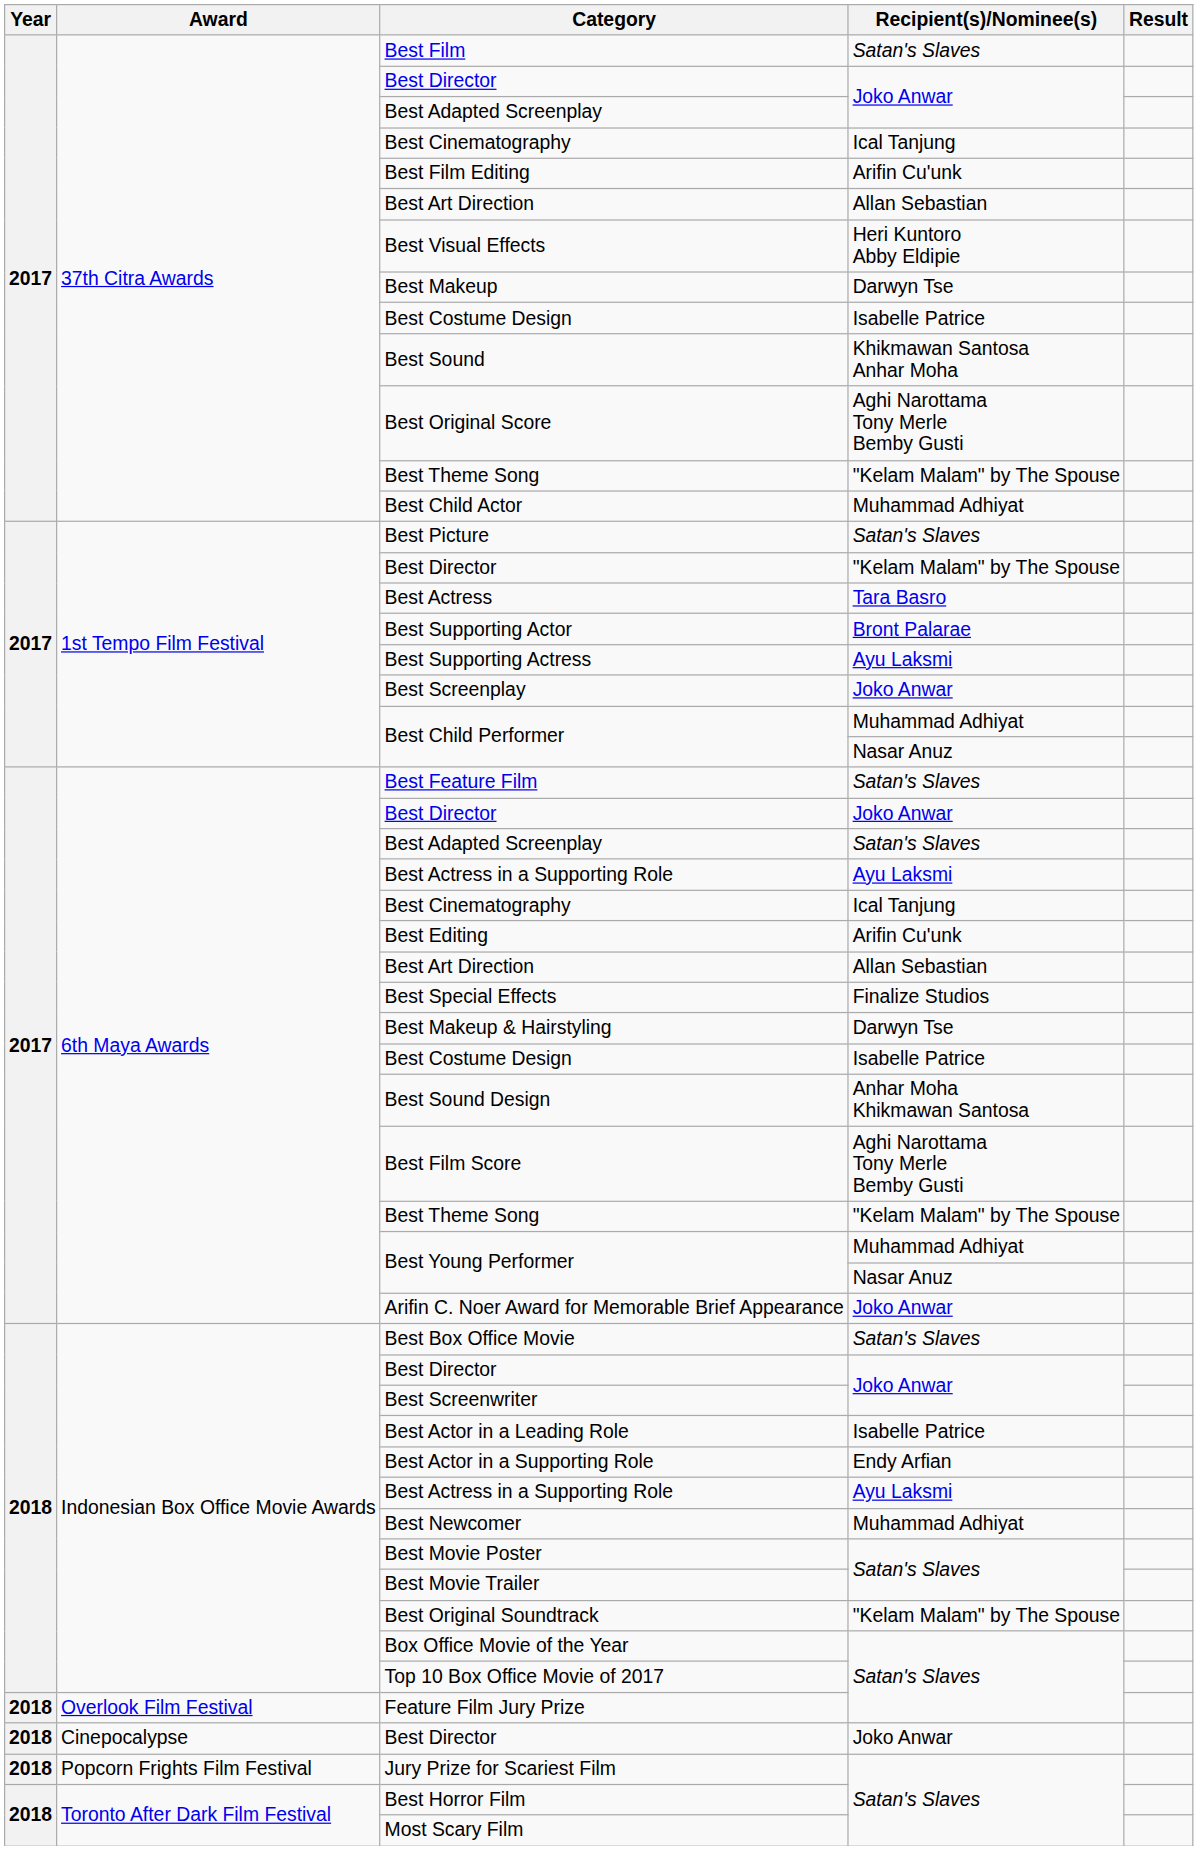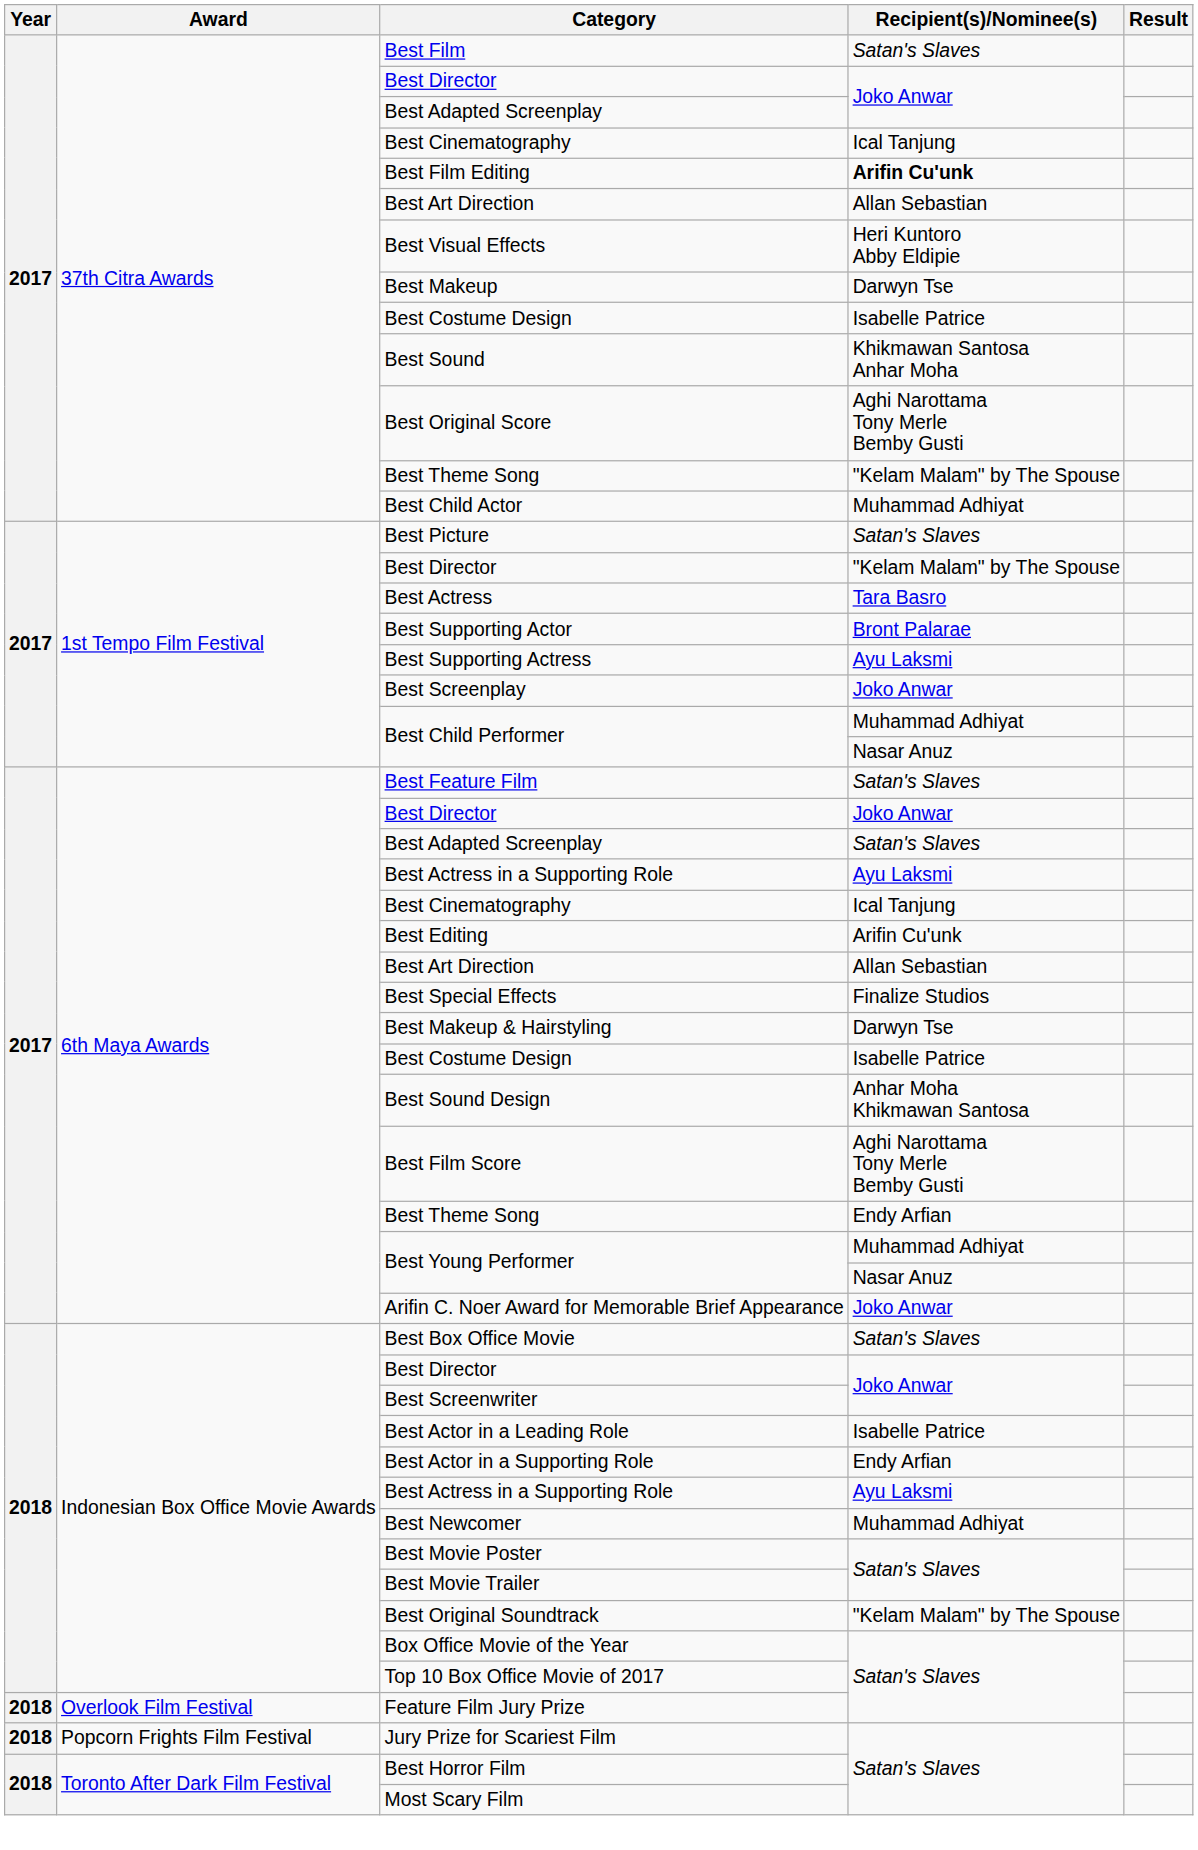(907, 173) normal -> (913, 173) bold
(986, 1216) "Kelam Malam" by The Spouse -> (902, 1216) Endy Arfian
- row: (125, 1738)
